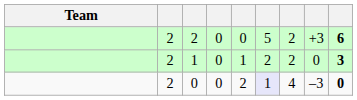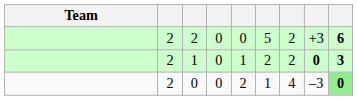(316, 60) normal -> (316, 60) bold
(267, 83) lavender background -> (267, 83) no background
(341, 83) no background -> (341, 83) lightgreen background
